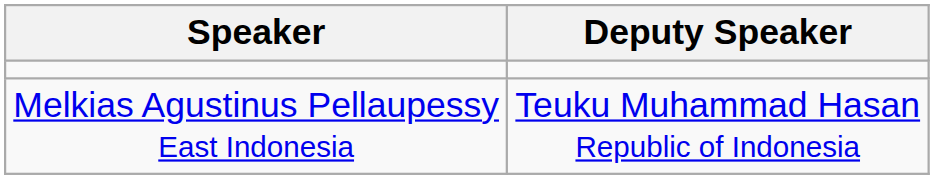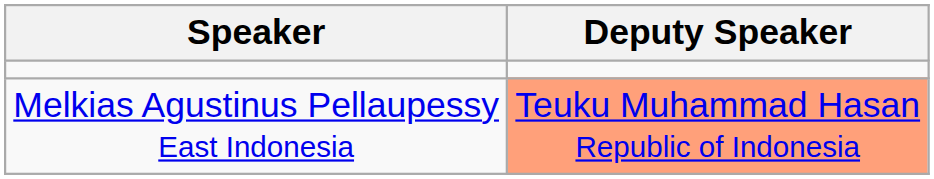(718, 125) no background -> (718, 125) lightsalmon background
